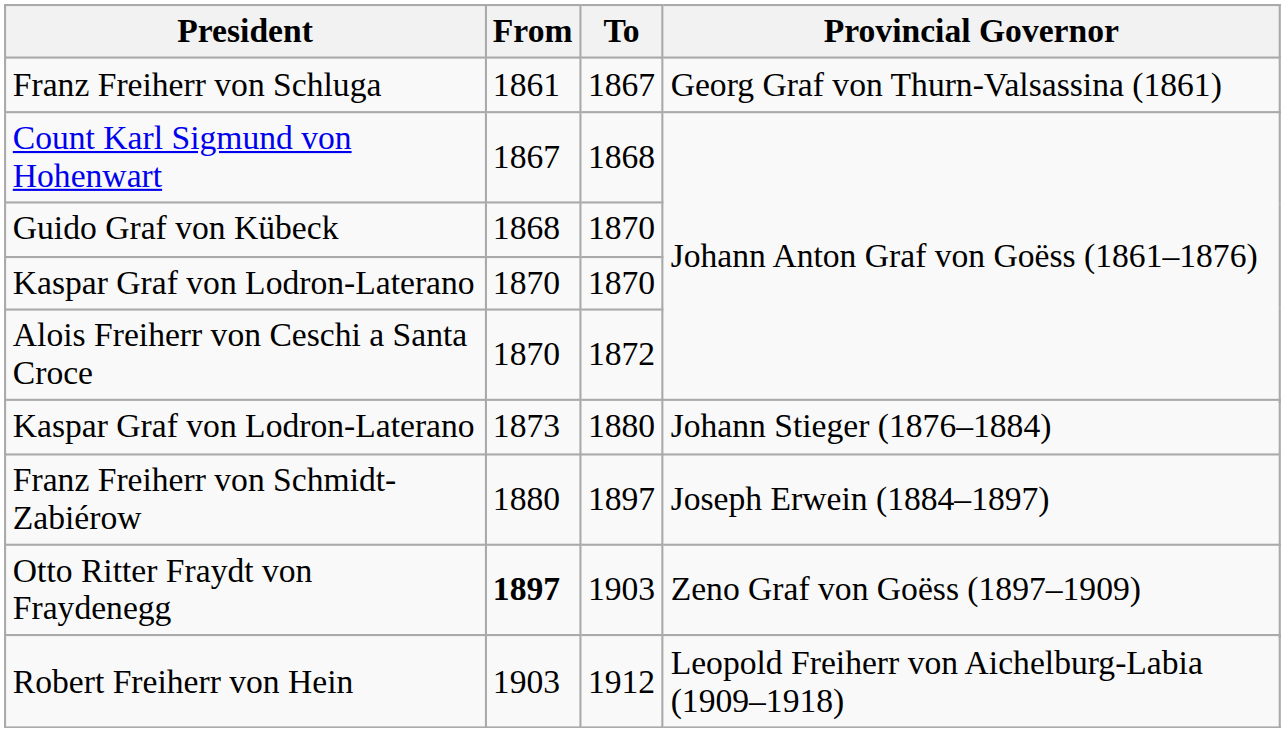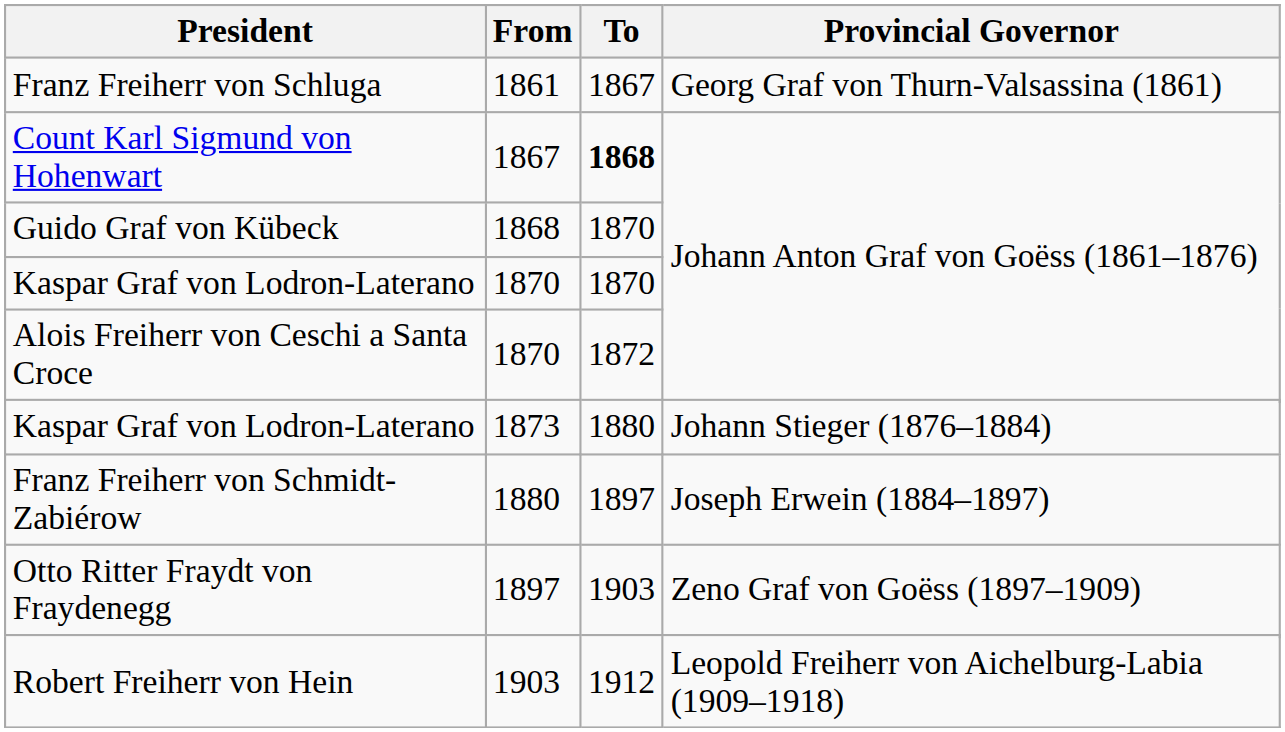(622, 156) normal -> (622, 156) bold
(526, 589) bold -> (526, 589) normal
